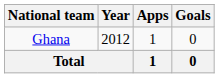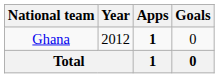(153, 38) normal -> (153, 38) bold
